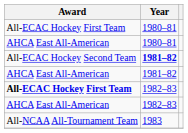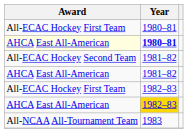(58, 43) no background -> (58, 43) lightyellow background
(159, 43) normal -> (159, 43) bold
(159, 58) bold -> (159, 58) normal
(69, 89) bold -> (66, 89) normal
(159, 105) no background -> (159, 105) gold background
